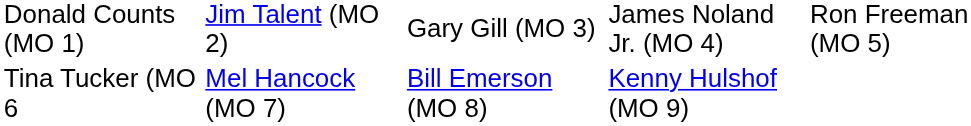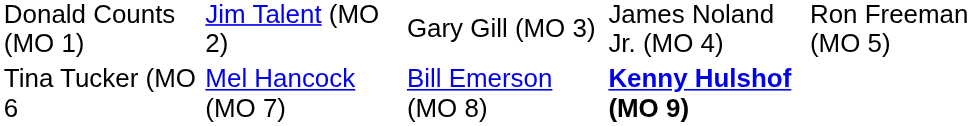(693, 93) normal -> (700, 93) bold
